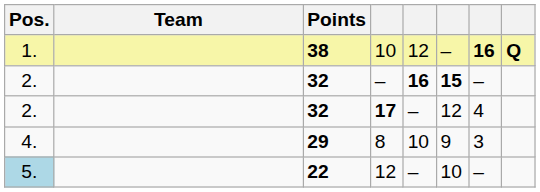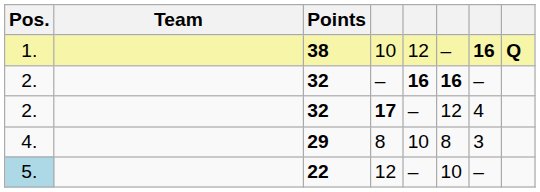(451, 80) 15 -> (451, 80) 16
(446, 141) 9 -> (446, 141) 8
